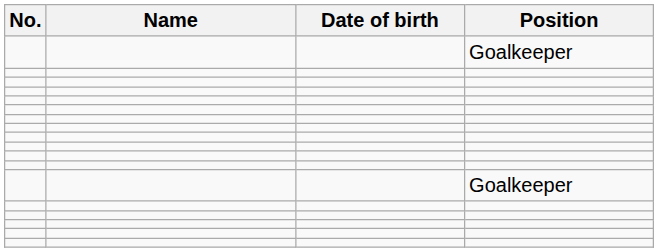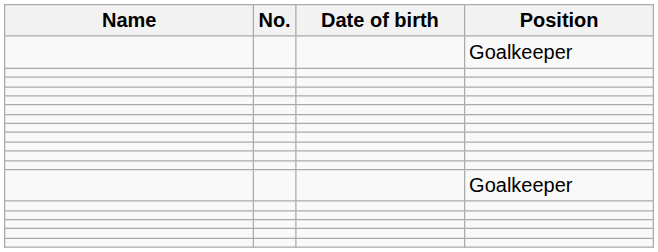columns swapped: (25, 20) <-> (171, 20)
